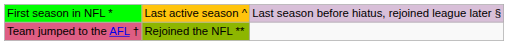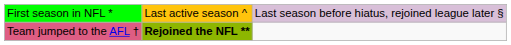(194, 31) normal -> (197, 31) bold
